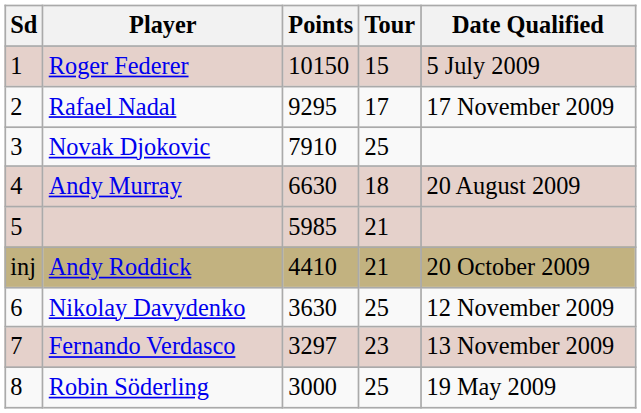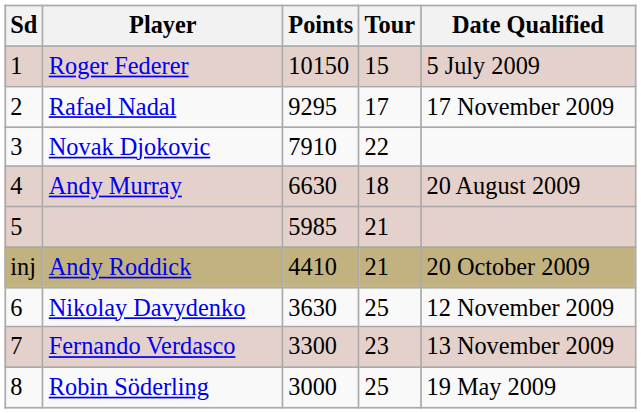(377, 146) 25 -> (377, 146) 22
(313, 346) 3297 -> (313, 346) 3300
